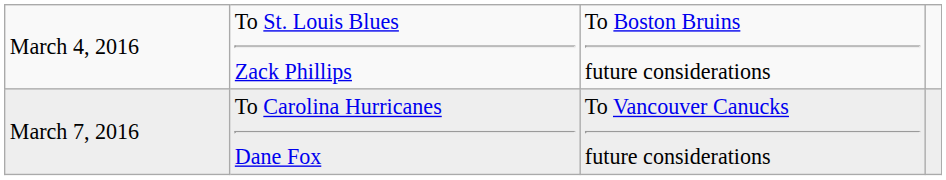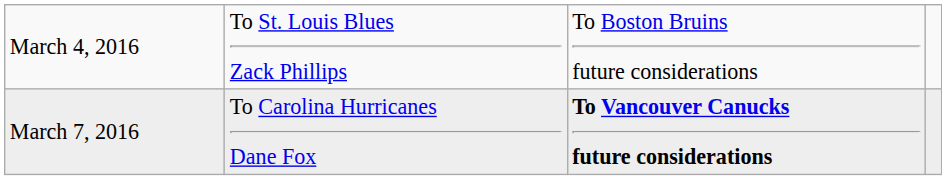(753, 131) normal -> (746, 131) bold
